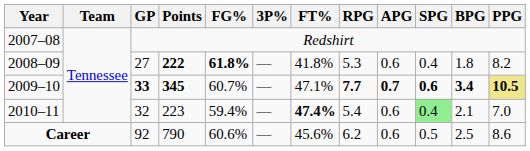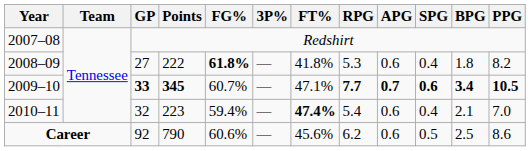(173, 63) bold -> (173, 63) normal
(505, 87) khaki background -> (505, 87) no background
(428, 110) lightgreen background -> (428, 110) no background
